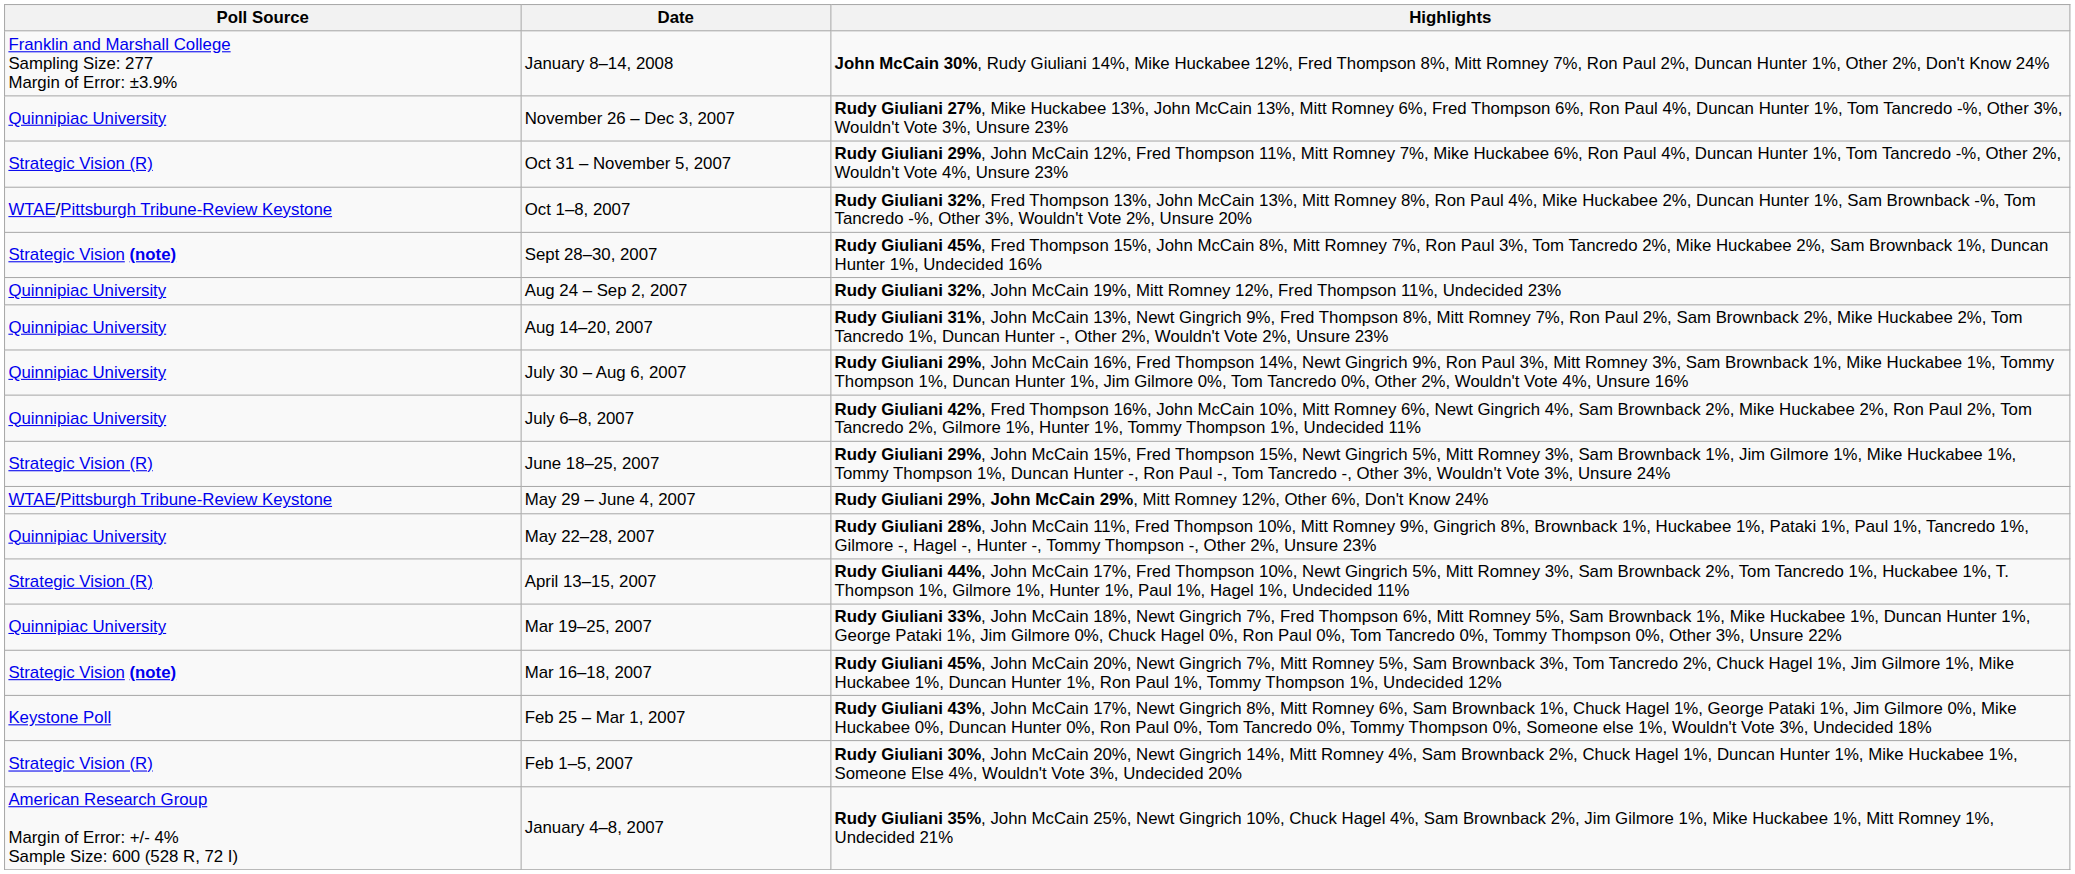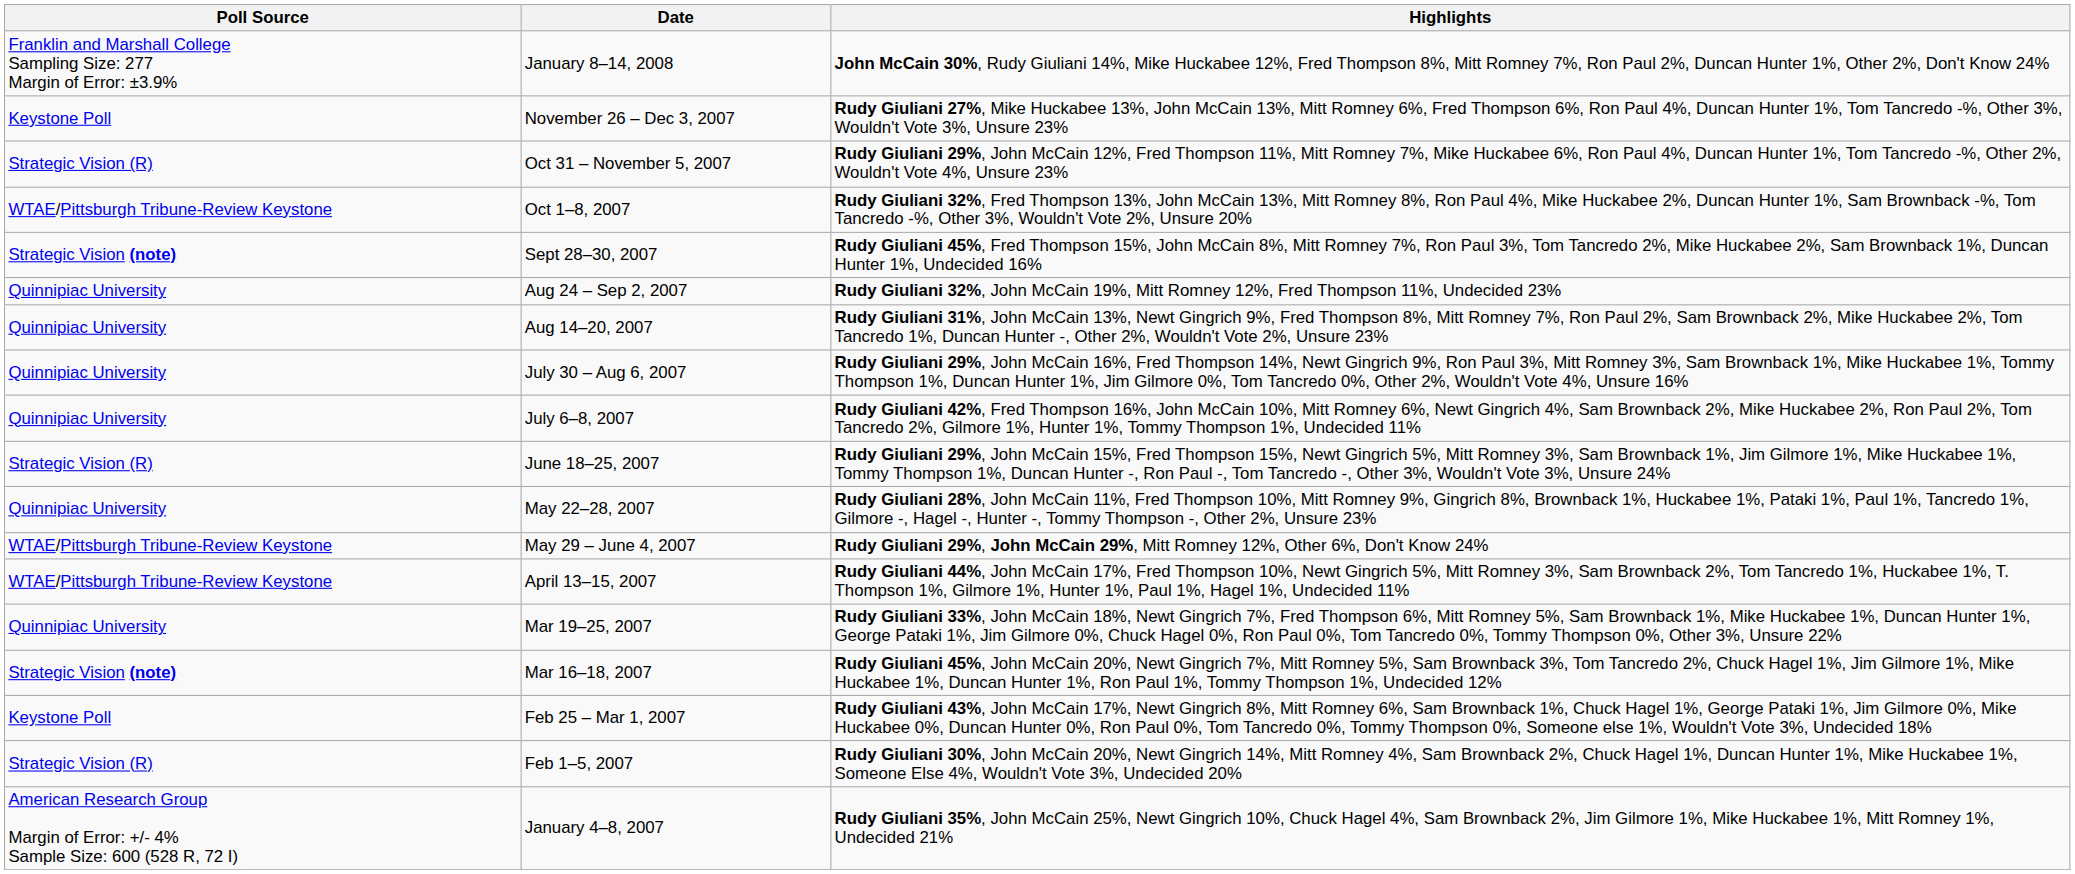(87, 118) Quinnipiac University -> (60, 118) Keystone Poll
rows swapped: (610, 499) <-> (590, 535)
(81, 581) Strategic Vision (R) -> (170, 581) WTAE/Pittsburgh Tribune-Review Keystone
